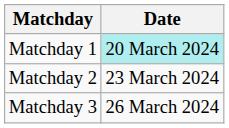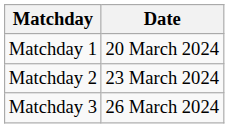(162, 48) paleturquoise background -> (162, 48) no background
